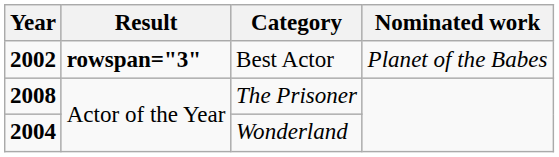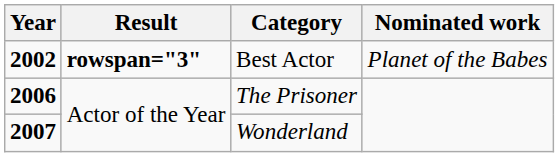(33, 95) 2008 -> (33, 95) 2006
(33, 132) 2004 -> (33, 132) 2007
